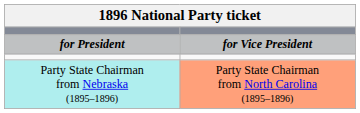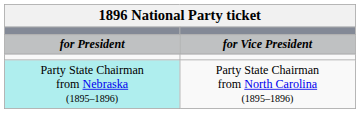(267, 84) lightsalmon background -> (267, 84) no background
